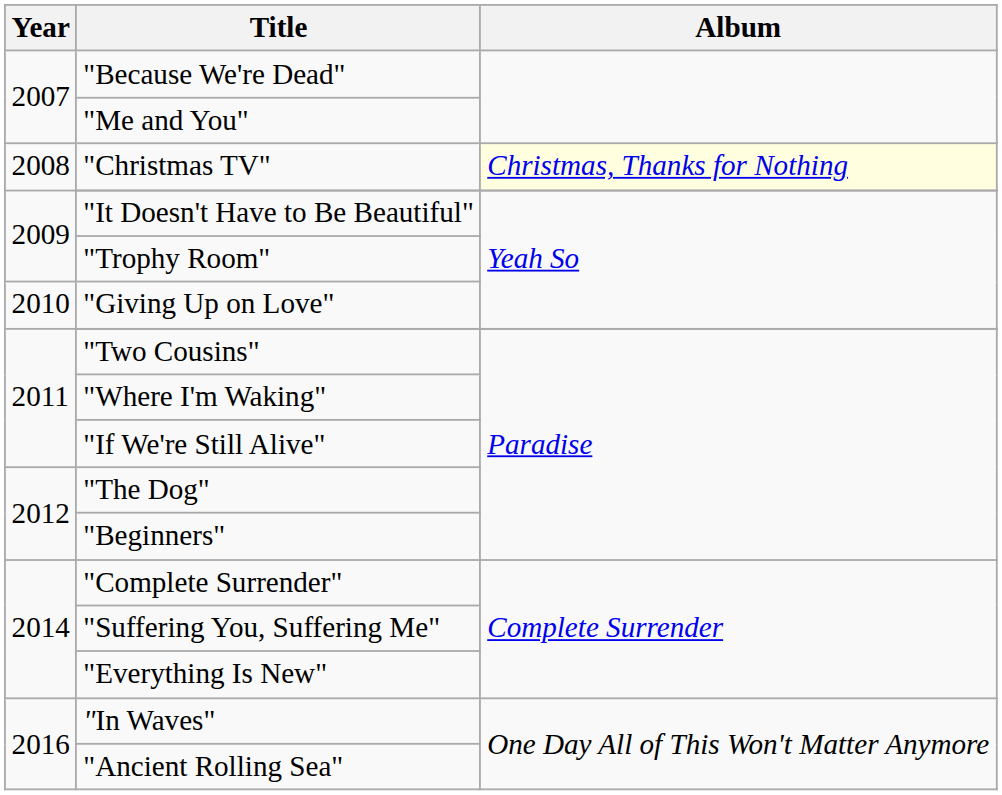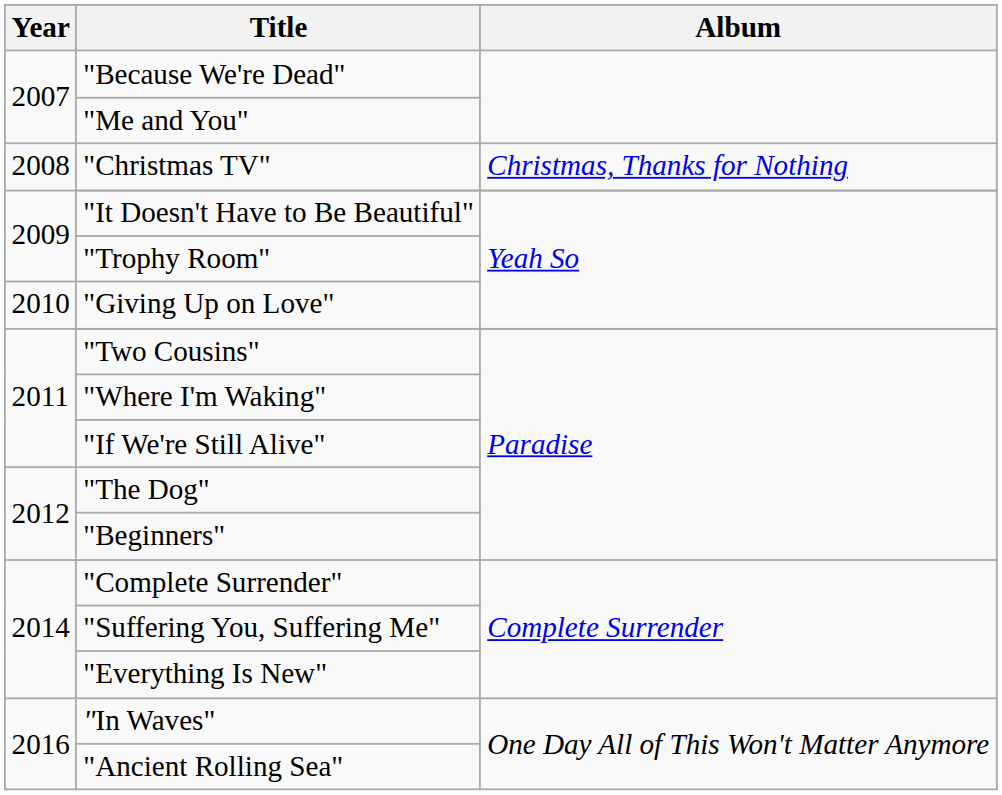(668, 166) lightyellow background -> (668, 166) no background
